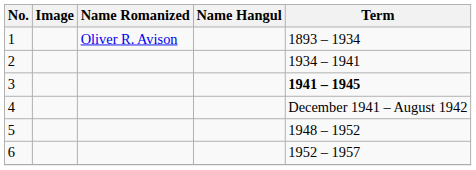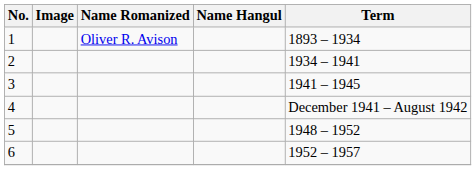(324, 84) bold -> (324, 84) normal
